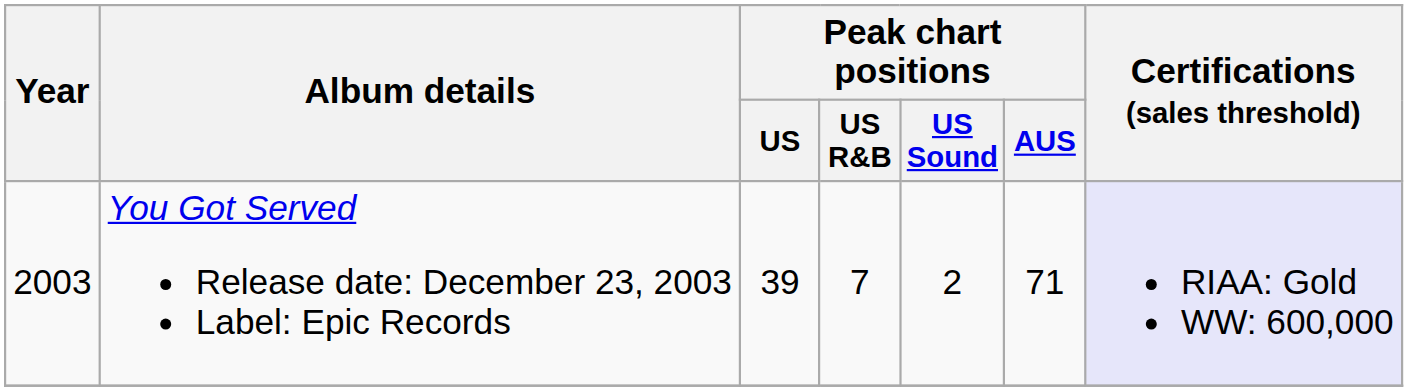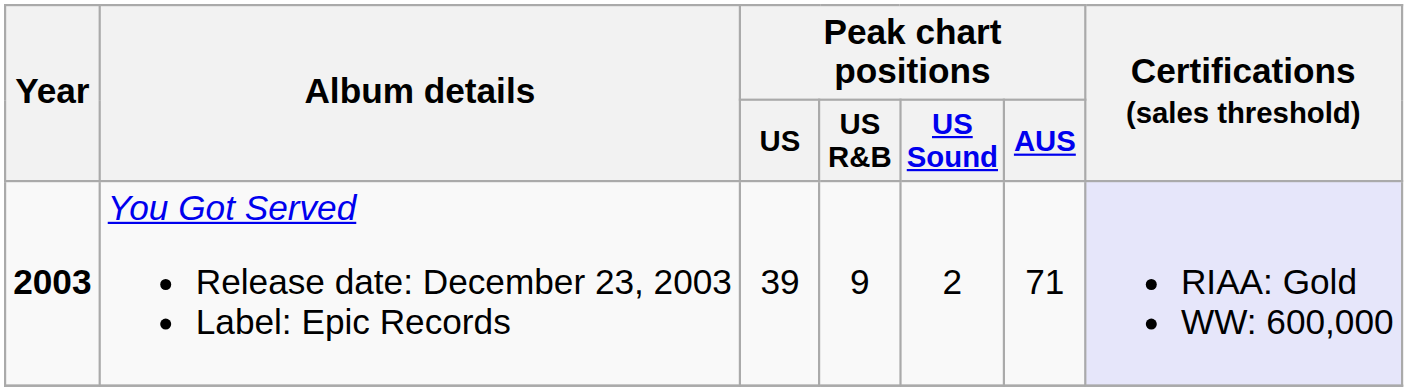(52, 282) normal -> (52, 282) bold
(860, 282) 7 -> (860, 282) 9
